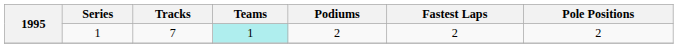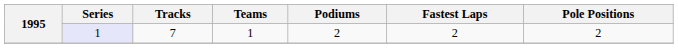(98, 33) no background -> (98, 33) lavender background
(250, 33) paleturquoise background -> (250, 33) no background
